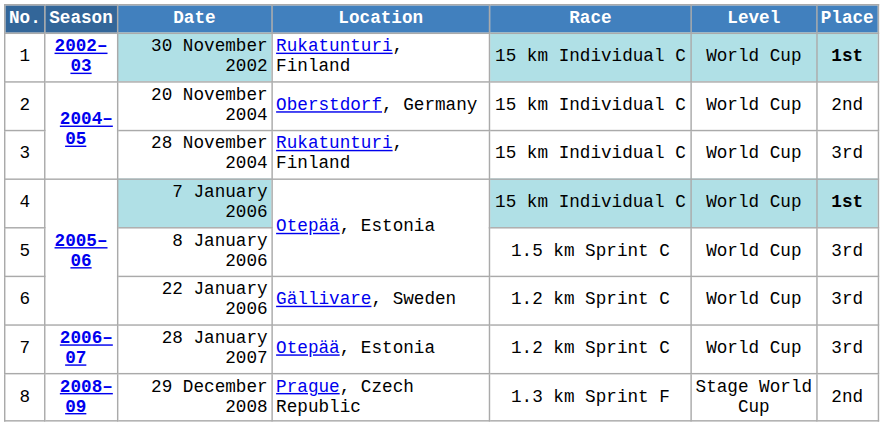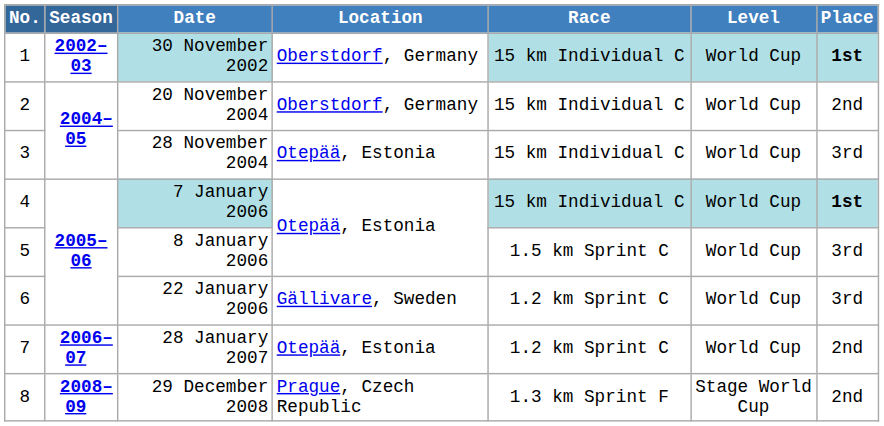(340, 58) Rukatunturi, Finland -> (377, 58) Oberstdorf, Germany
(340, 155) Rukatunturi, Finland -> (356, 155) Otepää, Estonia
(847, 349) 3rd -> (847, 349) 2nd
